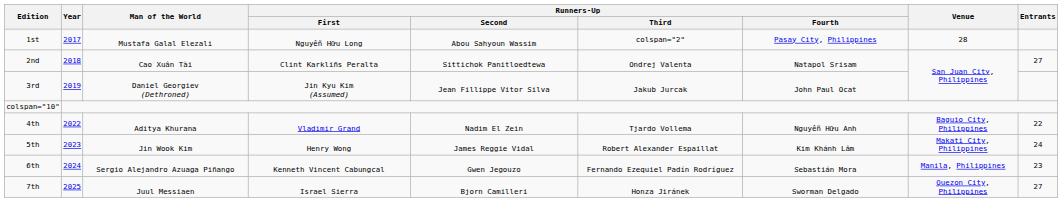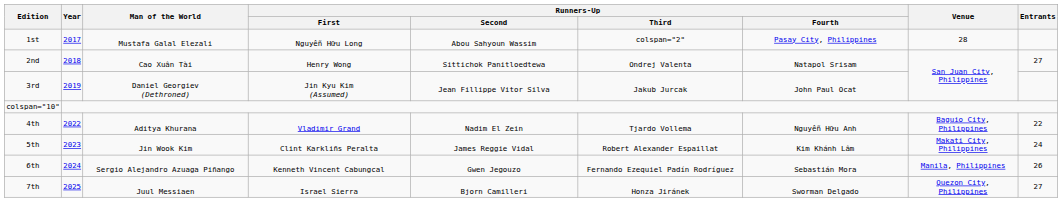(329, 65) Clint Karkliñs Peralta -> (329, 65) Henry Wong
(329, 149) Henry Wong -> (329, 149) Clint Karkliñs Peralta
(1038, 166) 23 -> (1038, 166) 26
